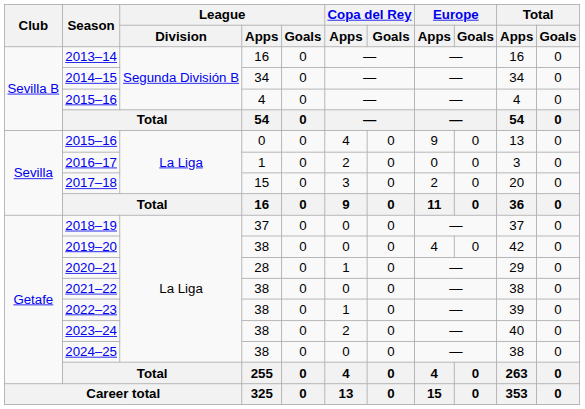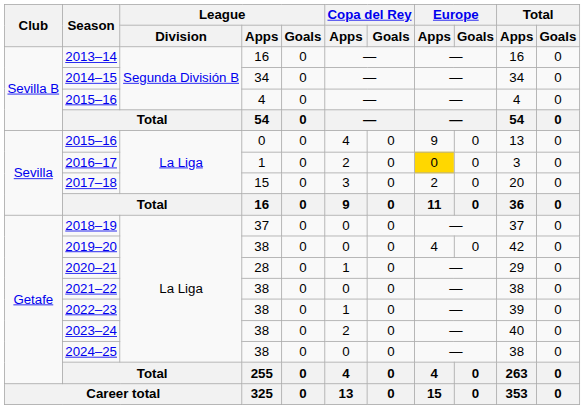(434, 162) no background -> (434, 162) gold background
